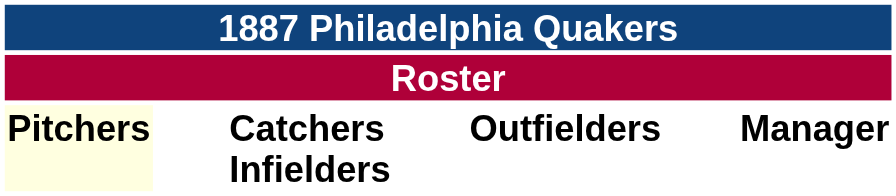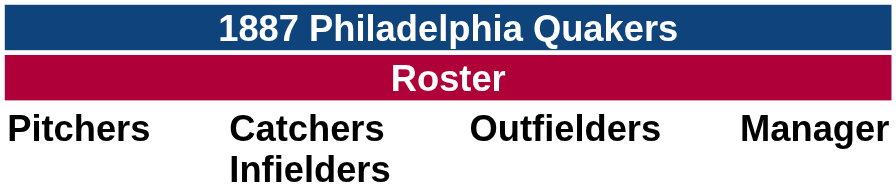(79, 128) lightyellow background -> (79, 128) no background
